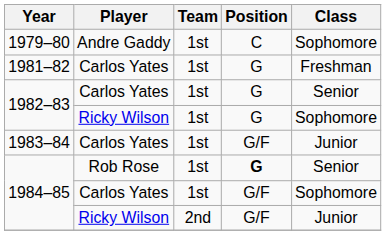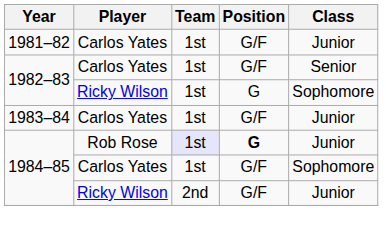- row: (39, 42)
(257, 67) G -> (254, 42) G/F
(336, 67) Freshman -> (333, 42) Junior
(257, 92) G -> (254, 67) G/F
(198, 167) no background -> (195, 142) lavender background
(336, 167) Senior -> (333, 142) Junior
